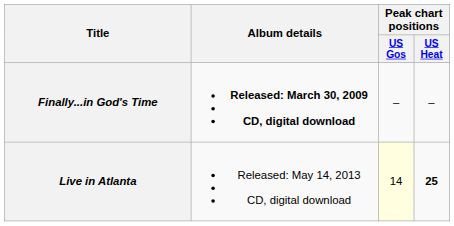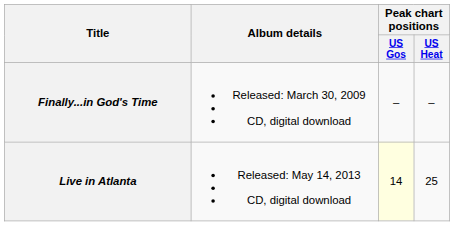(285, 109) bold -> (285, 109) normal
(432, 181) bold -> (432, 181) normal
